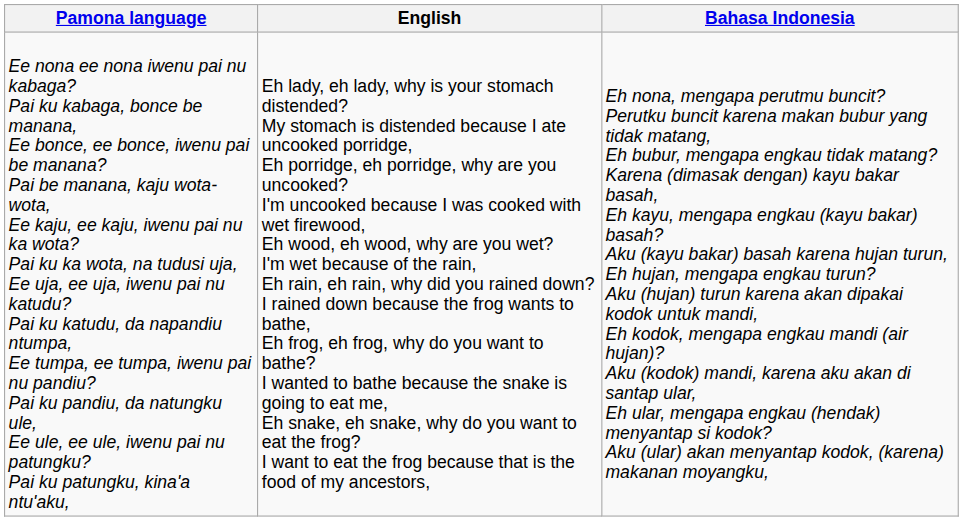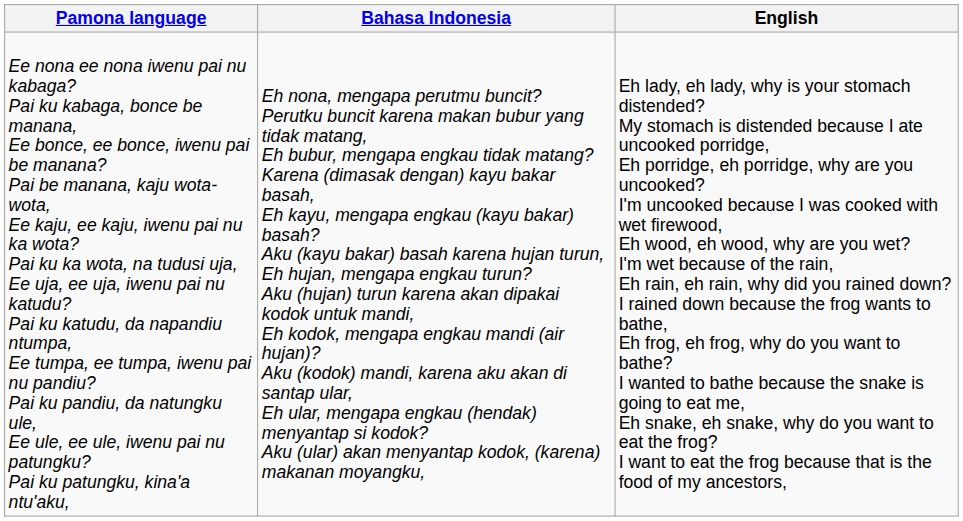columns swapped: (780, 18) <-> (430, 18)
